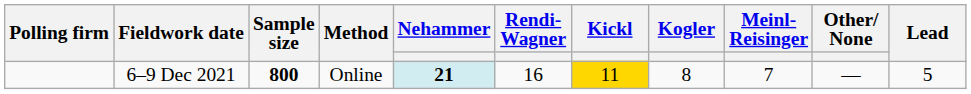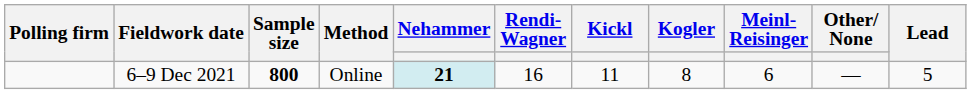(610, 75) gold background -> (610, 75) no background
(769, 75) 7 -> (769, 75) 6
